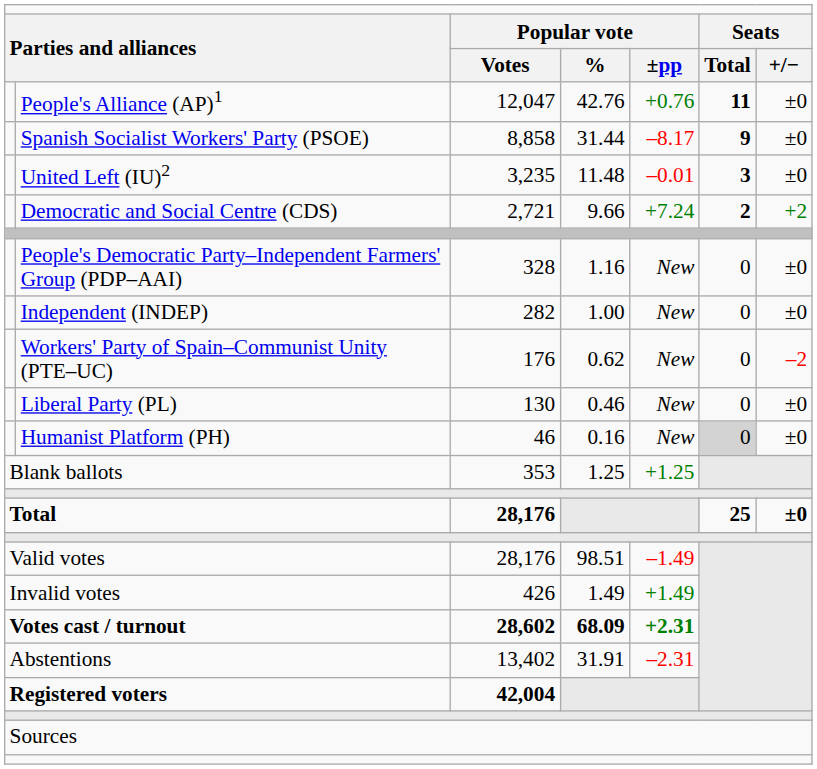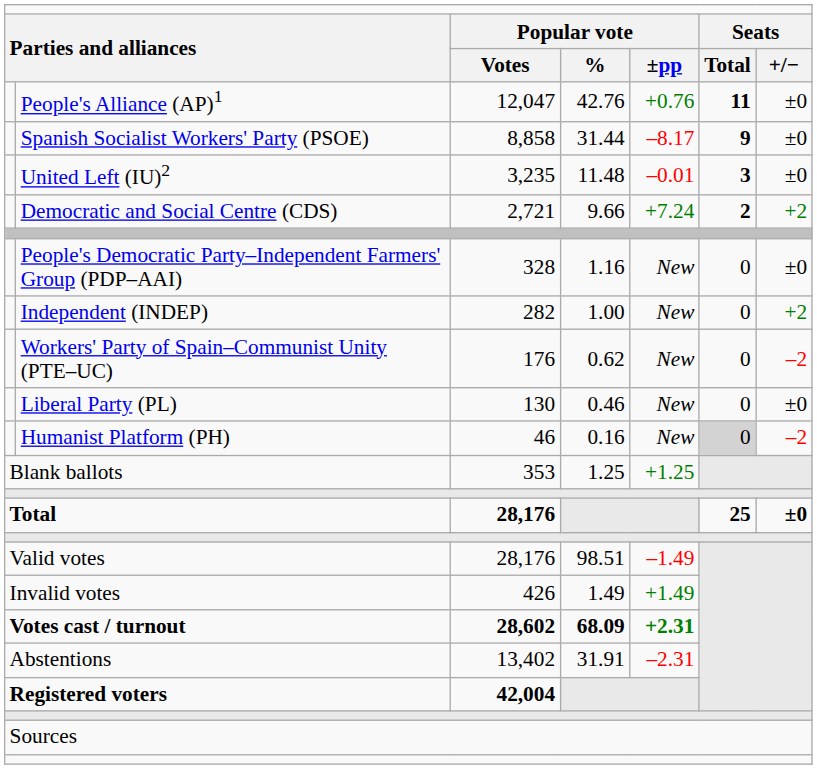(796, 312) ±0 -> (796, 312) +2
(796, 437) ±0 -> (796, 437) –2
